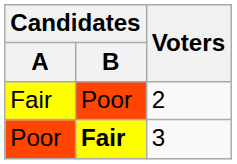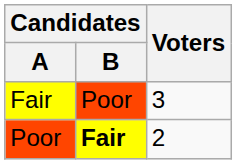(158, 100) 2 -> (158, 100) 3
(158, 138) 3 -> (158, 138) 2
